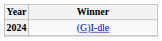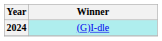(93, 28) no background -> (93, 28) paleturquoise background
